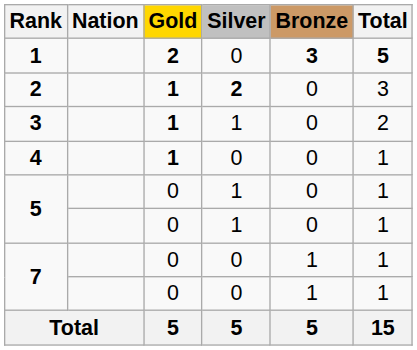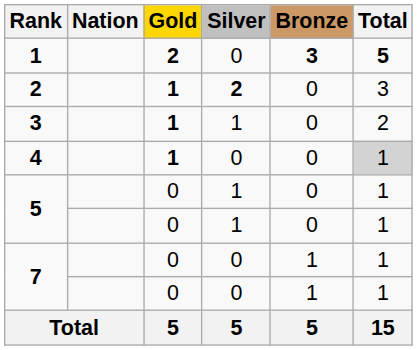(383, 157) no background -> (383, 157) lightgrey background
